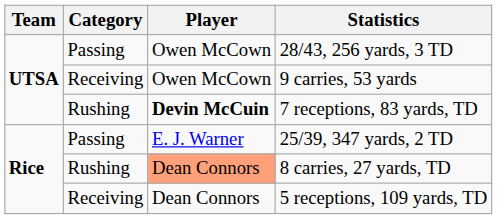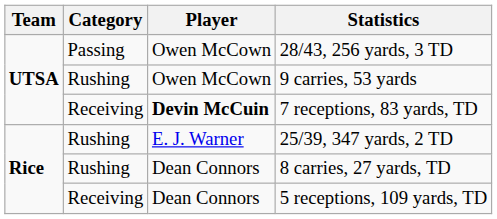(105, 79) Receiving -> (99, 79) Rushing
(99, 109) Rushing -> (105, 109) Receiving
(96, 138) Passing -> (99, 138) Rushing
(206, 168) lightsalmon background -> (206, 168) no background
